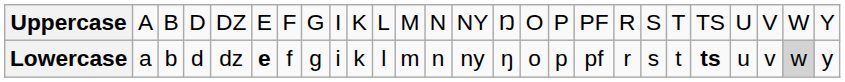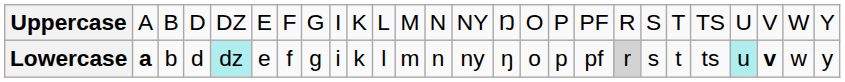(145, 58) normal -> (145, 58) bold
(231, 58) no background -> (231, 58) paleturquoise background
(264, 58) bold -> (264, 58) normal
(627, 58) no background -> (627, 58) lightgrey background
(710, 58) bold -> (710, 58) normal
(744, 58) no background -> (744, 58) paleturquoise background
(770, 58) normal -> (770, 58) bold
(799, 58) lightgrey background -> (799, 58) no background
